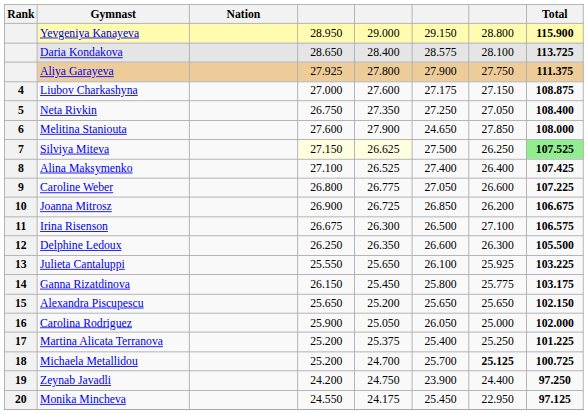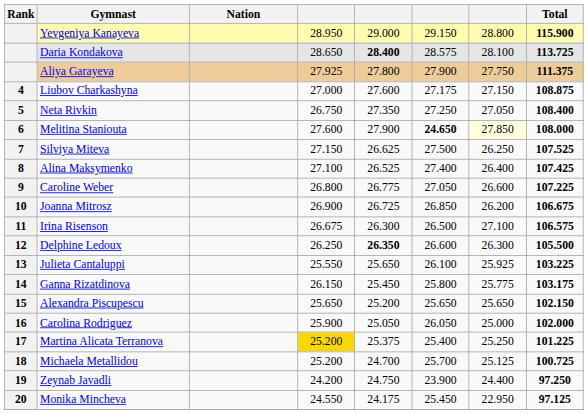(383, 52) normal -> (383, 52) bold
(441, 129) normal -> (441, 129) bold
(498, 129) no background -> (498, 129) lightyellow background
(326, 148) lightyellow background -> (326, 148) no background
(383, 148) lightyellow background -> (383, 148) no background
(555, 148) lightgreen background -> (555, 148) no background
(383, 245) normal -> (383, 245) bold
(326, 341) no background -> (326, 341) gold background
(498, 361) bold -> (498, 361) normal
